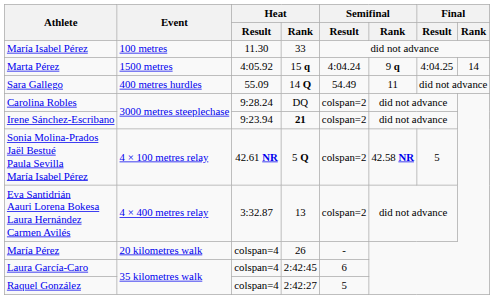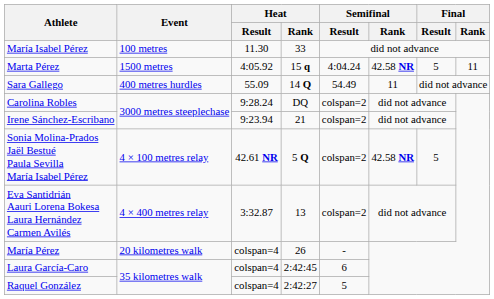(393, 67) 9 q -> (393, 67) 42.58 NR
(437, 67) 4:04.25 -> (436, 67) 5
(474, 67) 14 -> (473, 67) 11
(300, 120) bold -> (300, 120) normal
